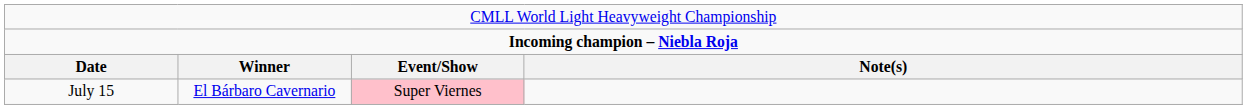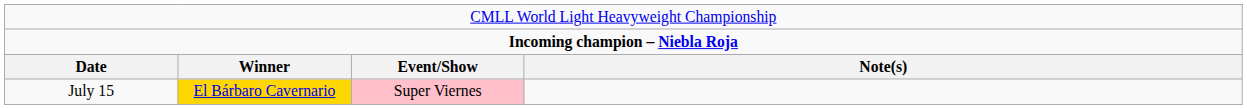(264, 91) no background -> (264, 91) gold background
